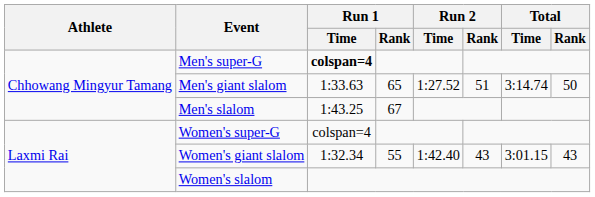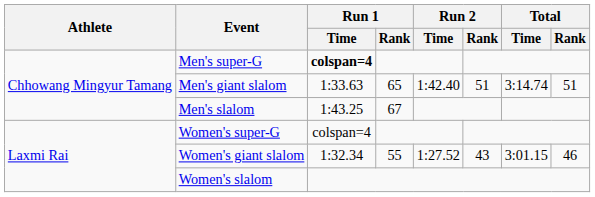(438, 85) 1:27.52 -> (438, 85) 1:42.40
(570, 85) 50 -> (570, 85) 51
(438, 156) 1:42.40 -> (438, 156) 1:27.52
(570, 156) 43 -> (570, 156) 46
